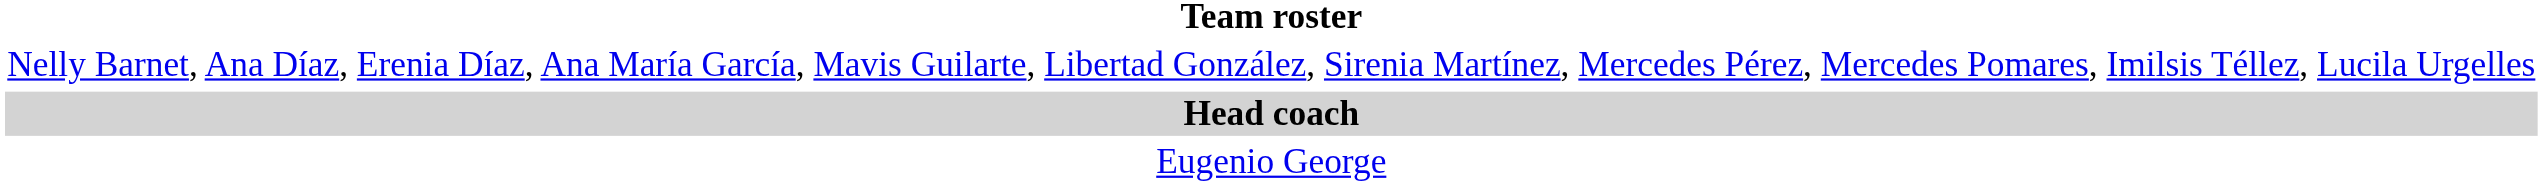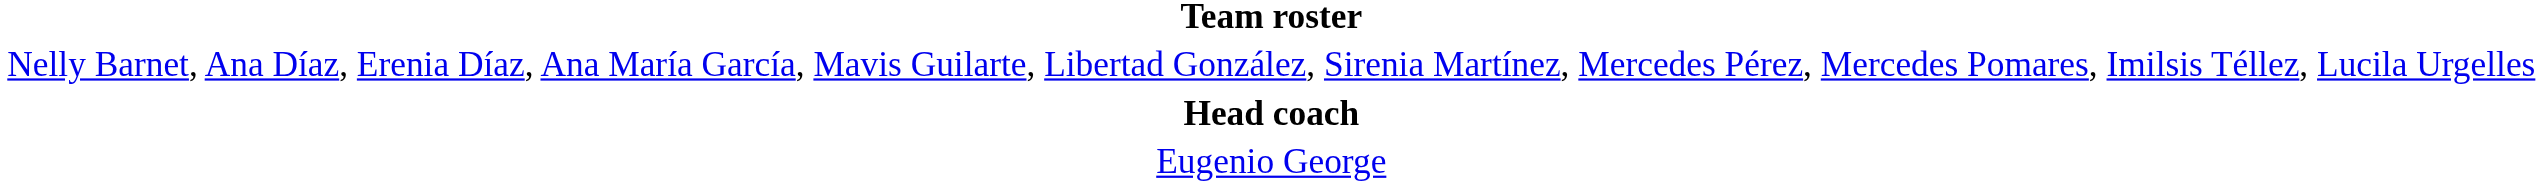(1271, 113) lightgrey background -> (1271, 113) no background
